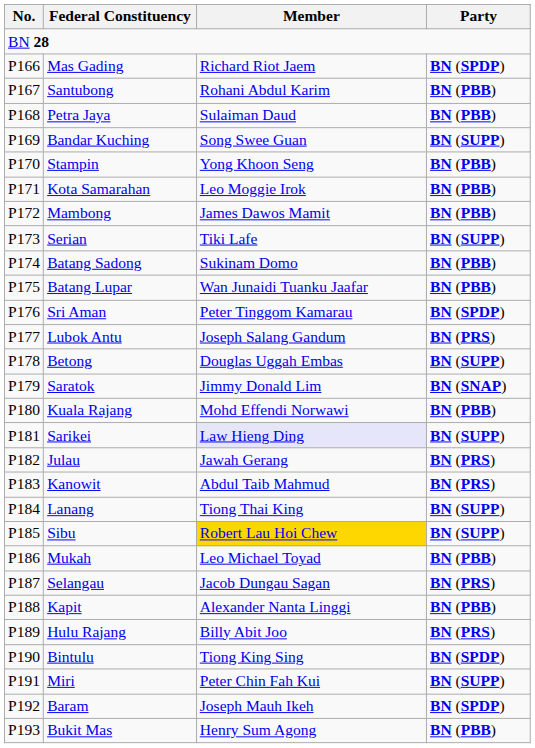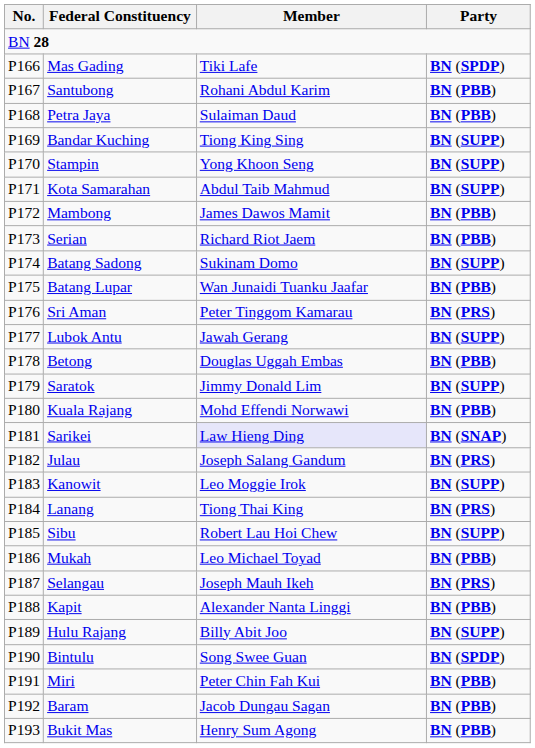(258, 66) Richard Riot Jaem -> (229, 66) Tiki Lafe
(253, 139) Song Swee Guan -> (252, 139) Tiong King Sing
(463, 164) BN (PBB) -> (467, 164) BN (SUPP)
(253, 189) Leo Moggie Irok -> (265, 189) Abdul Taib Mahmud
(463, 189) BN (PBB) -> (467, 189) BN (SUPP)
(229, 238) Tiki Lafe -> (258, 238) Richard Riot Jaem
(467, 238) BN (SUPP) -> (463, 238) BN (PBB)
(463, 262) BN (PBB) -> (467, 262) BN (SUPP)
(467, 312) BN (SPDP) -> (463, 312) BN (PRS)
(273, 336) Joseph Salang Gandum -> (244, 336) Jawah Gerang
(463, 336) BN (PRS) -> (467, 336) BN (SUPP)
(467, 361) BN (SUPP) -> (463, 361) BN (PBB)
(468, 386) BN (SNAP) -> (467, 386) BN (SUPP)
(467, 435) BN (SUPP) -> (468, 435) BN (SNAP)
(244, 459) Jawah Gerang -> (273, 459) Joseph Salang Gandum
(265, 484) Abdul Taib Mahmud -> (253, 484) Leo Moggie Irok
(463, 484) BN (PRS) -> (467, 484) BN (SUPP)
(467, 509) BN (SUPP) -> (463, 509) BN (PRS)
(269, 533) gold background -> (269, 533) no background
(265, 582) Jacob Dungau Sagan -> (257, 582) Joseph Mauh Ikeh
(463, 632) BN (PRS) -> (467, 632) BN (SUPP)
(252, 656) Tiong King Sing -> (253, 656) Song Swee Guan
(467, 681) BN (SUPP) -> (463, 681) BN (PBB)
(257, 705) Joseph Mauh Ikeh -> (265, 705) Jacob Dungau Sagan
(467, 705) BN (SPDP) -> (463, 705) BN (PBB)
